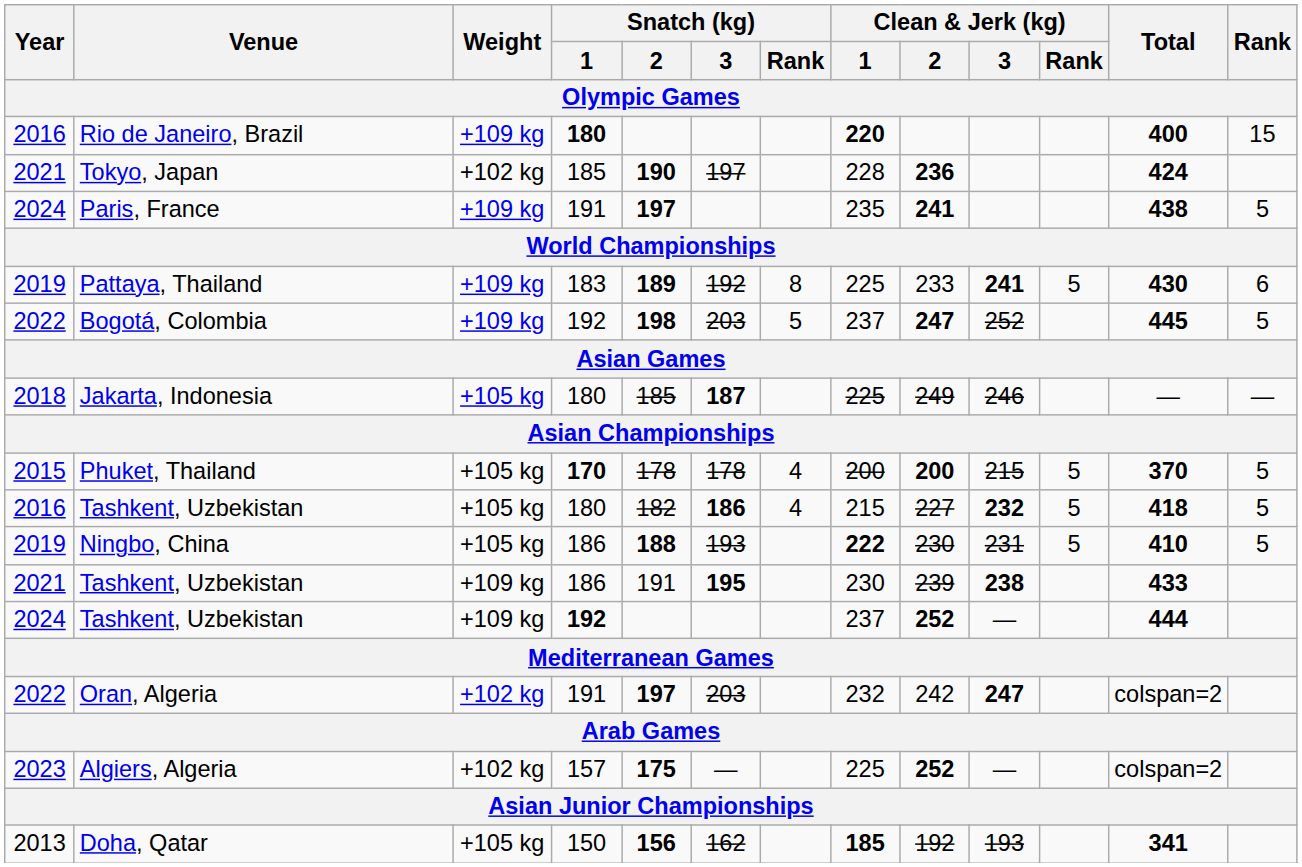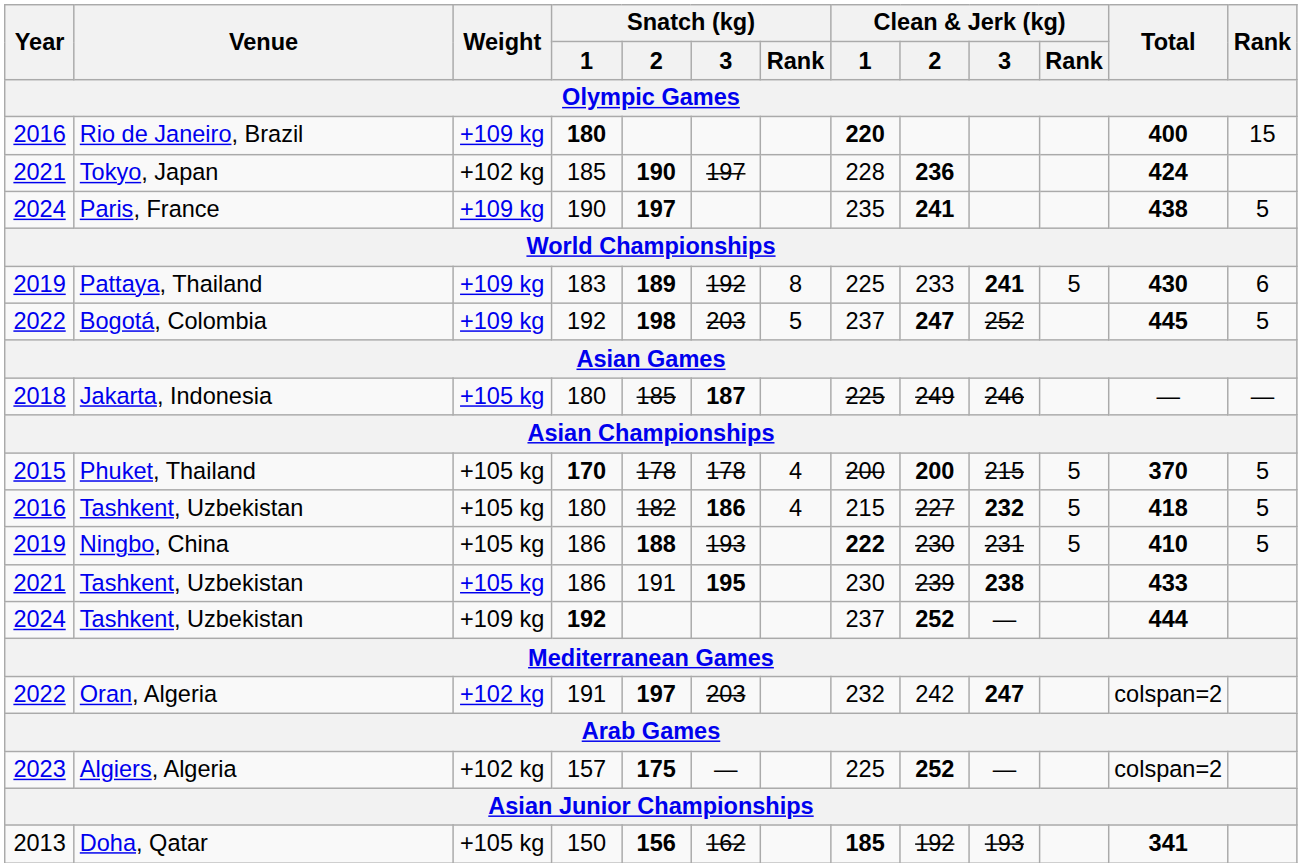(587, 209) 191 -> (587, 209) 190
(502, 582) +109 kg -> (502, 582) +105 kg
